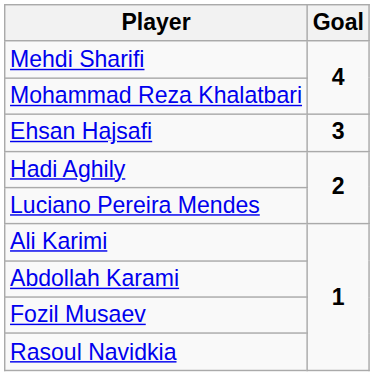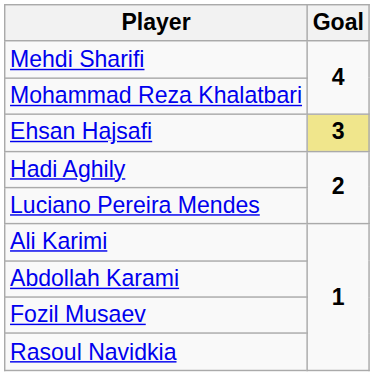(338, 132) no background -> (338, 132) khaki background
